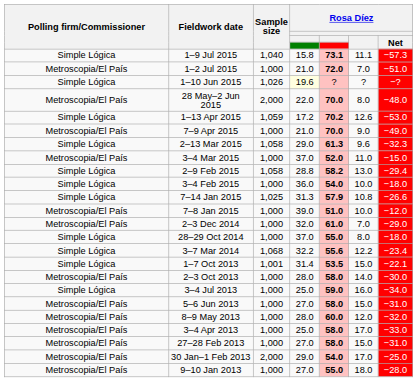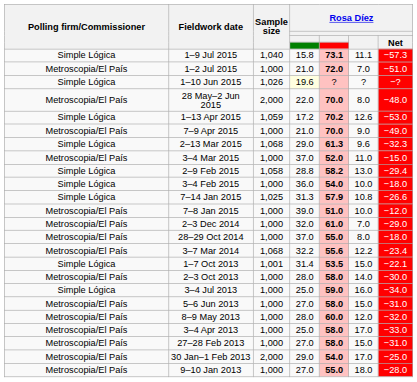(272, 144) 1,058 -> (272, 144) 1,068
(86, 237) Simple Lógica -> (86, 237) Metroscopia/El País
(86, 251) Simple Lógica -> (86, 251) Metroscopia/El País
